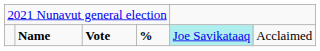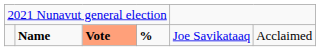(98, 35) no background -> (98, 35) lightsalmon background
(211, 35) paleturquoise background -> (211, 35) no background
